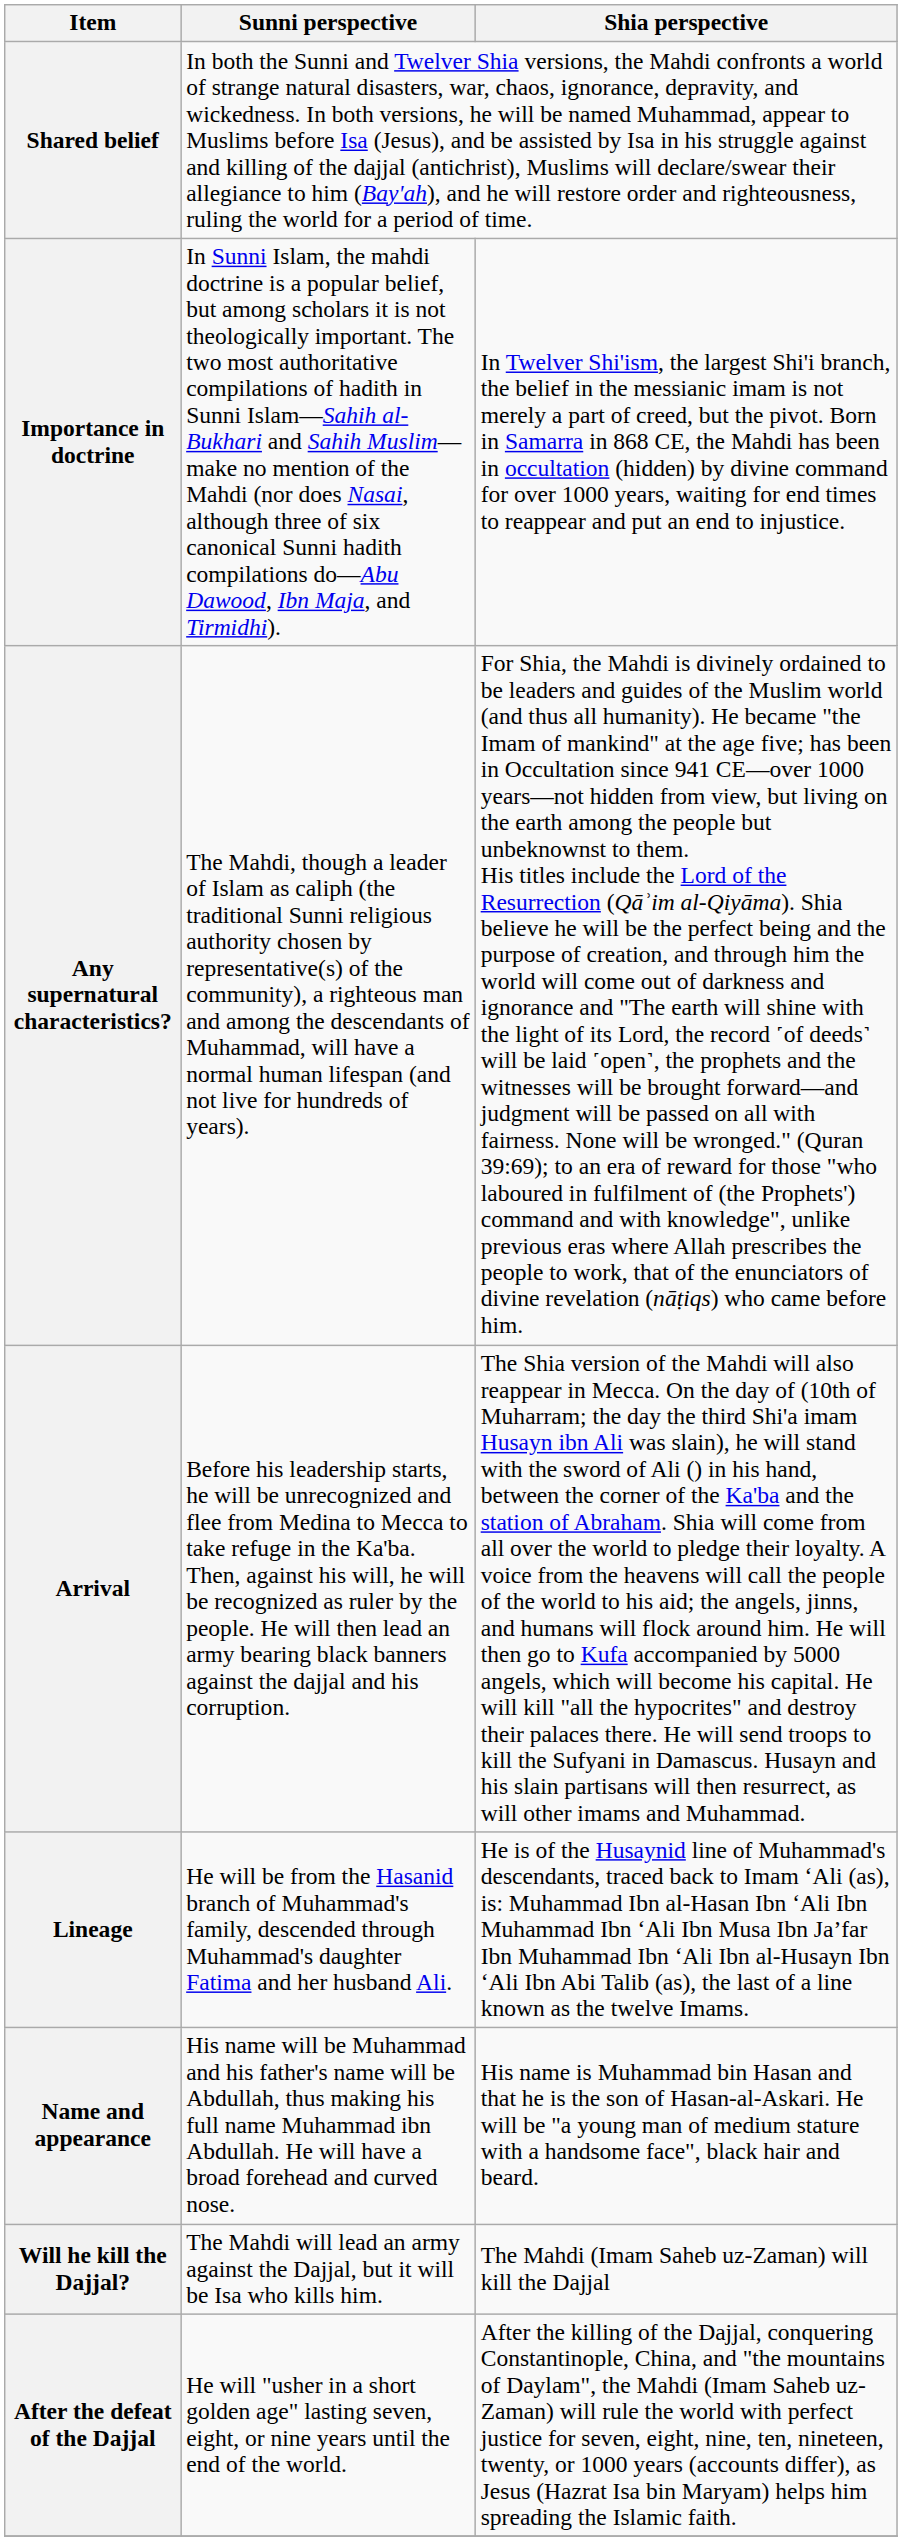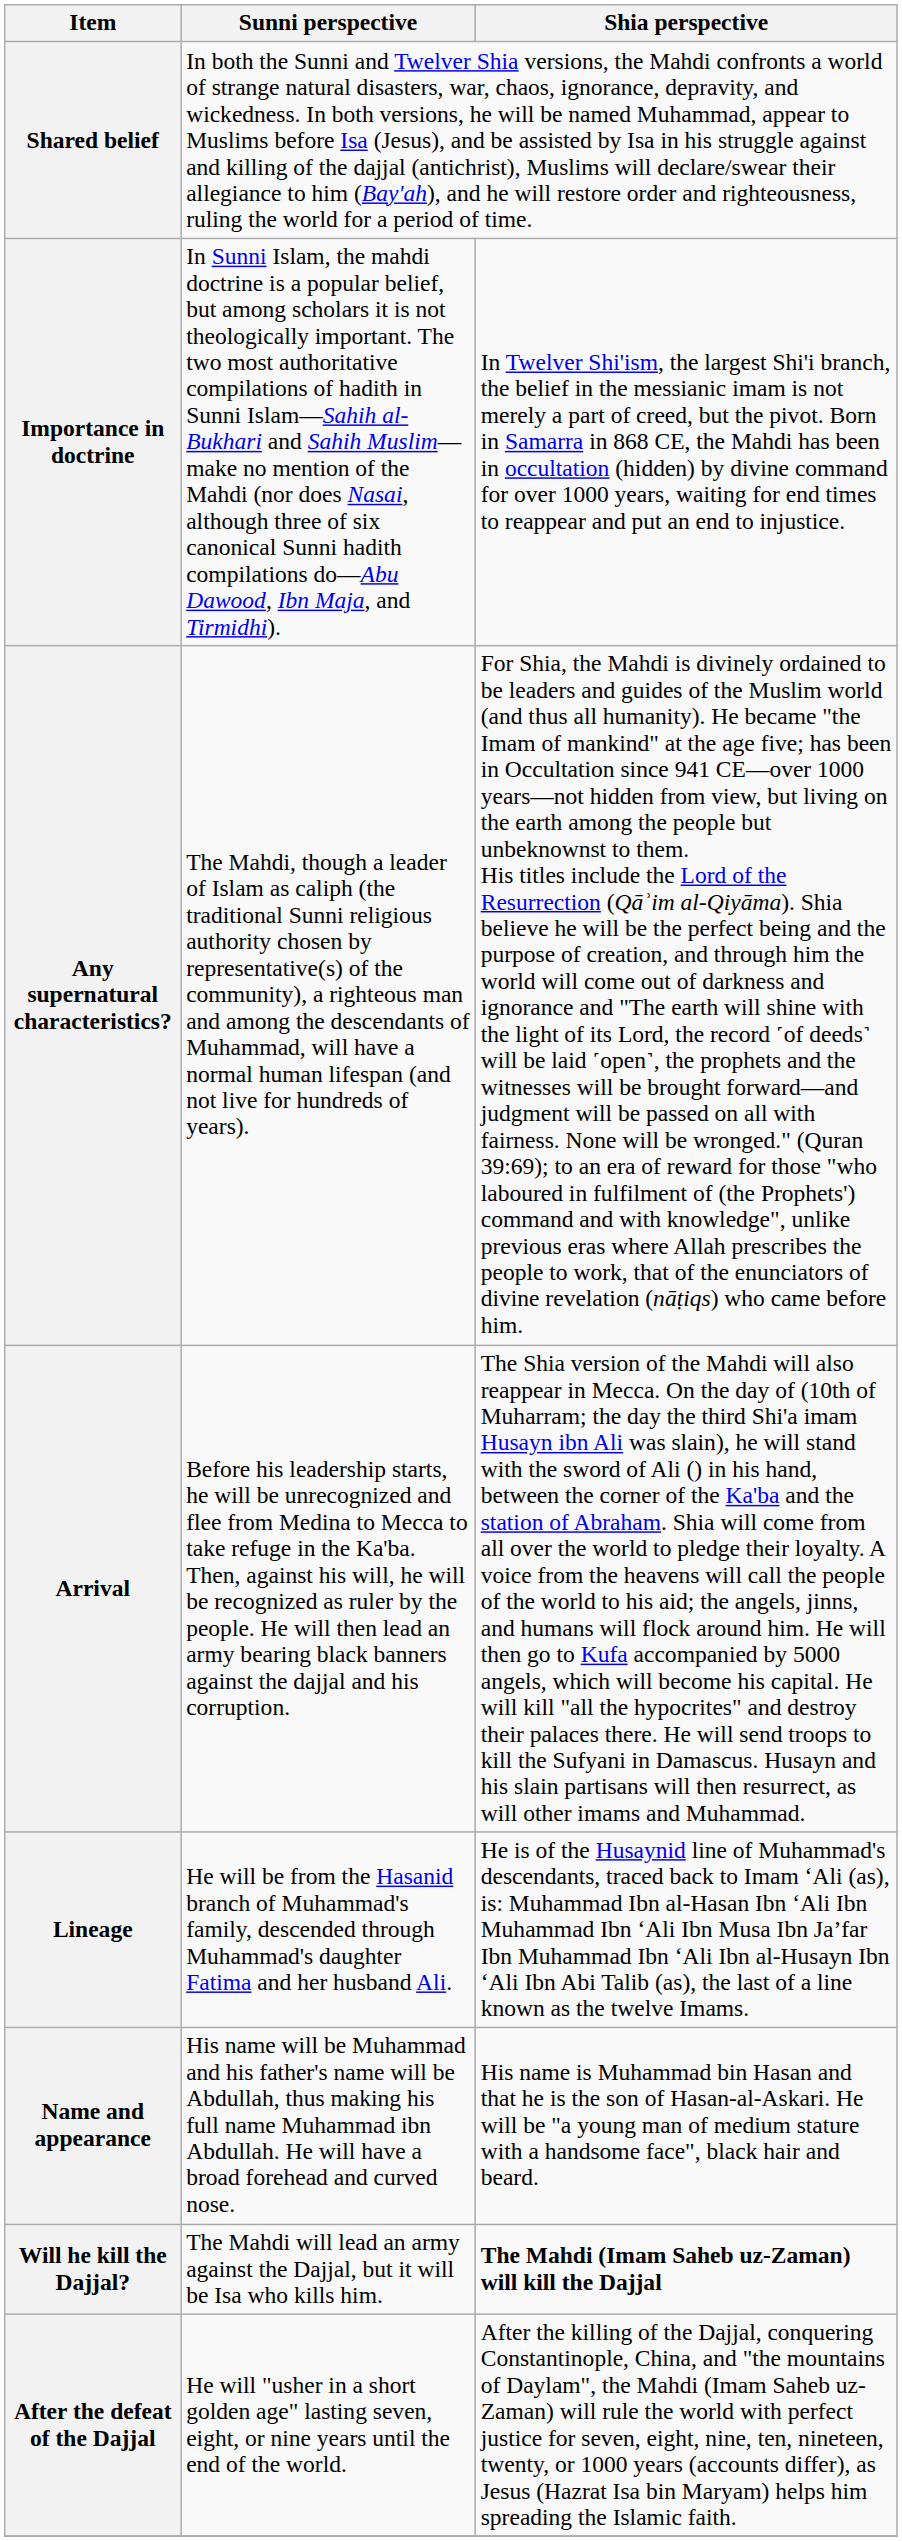(674, 2268) normal -> (666, 2268) bold
